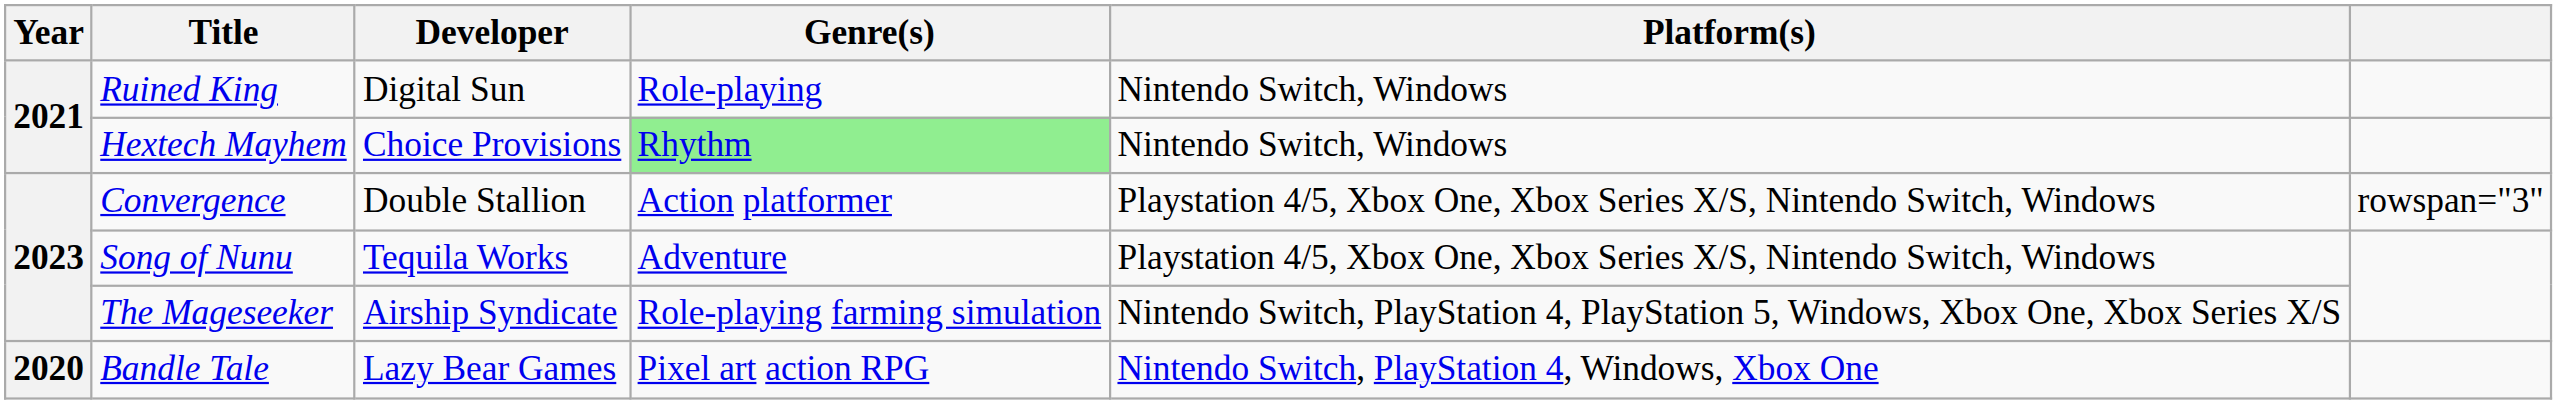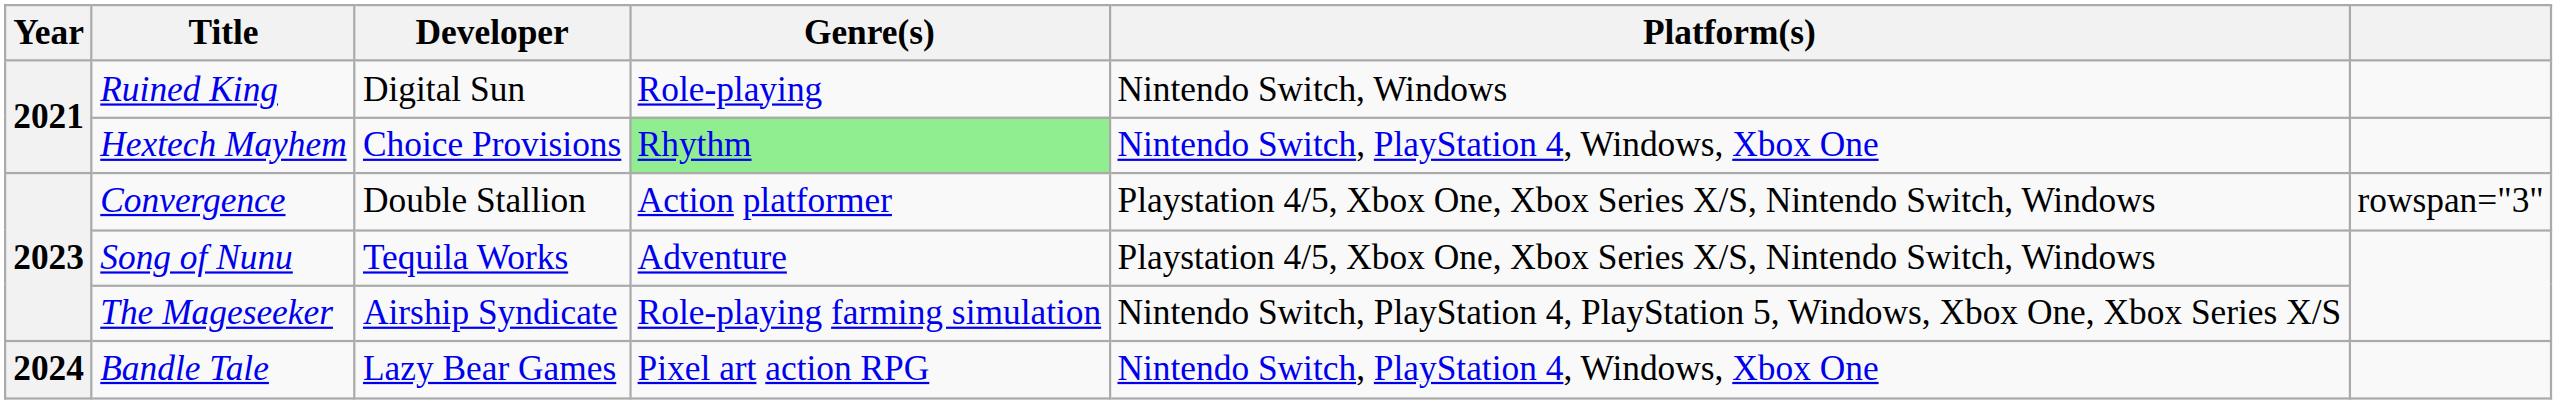(1312, 144) Nintendo Switch, Windows -> (1498, 144) Nintendo Switch, PlayStation 4, Windows, Xbox One
(49, 369) 2020 -> (49, 369) 2024
